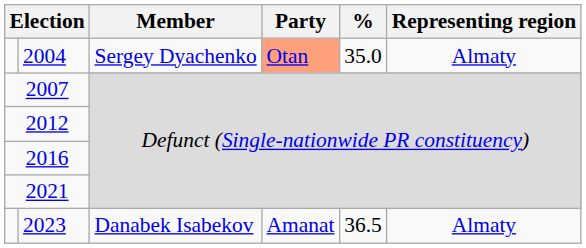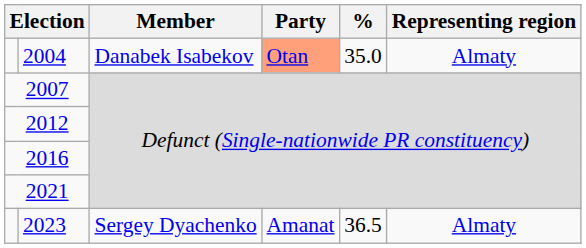(176, 55) Sergey Dyachenko -> (174, 55) Danabek Isabekov
(174, 225) Danabek Isabekov -> (176, 225) Sergey Dyachenko
